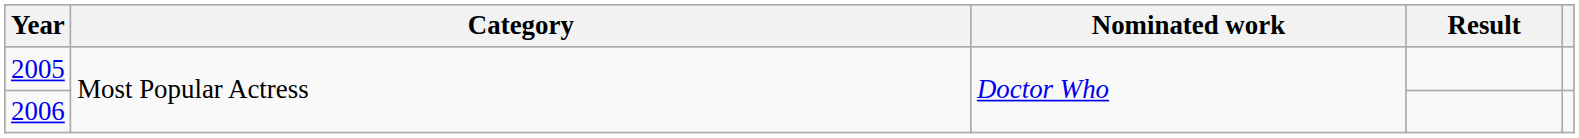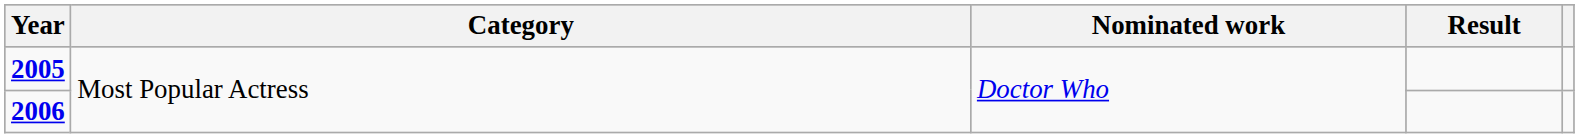(38, 68) normal -> (38, 68) bold
(38, 111) normal -> (38, 111) bold
